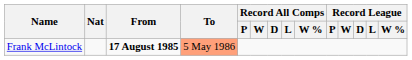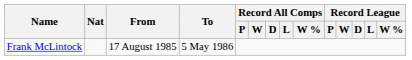(144, 47) bold -> (143, 47) normal
(209, 47) lightsalmon background -> (207, 47) no background
